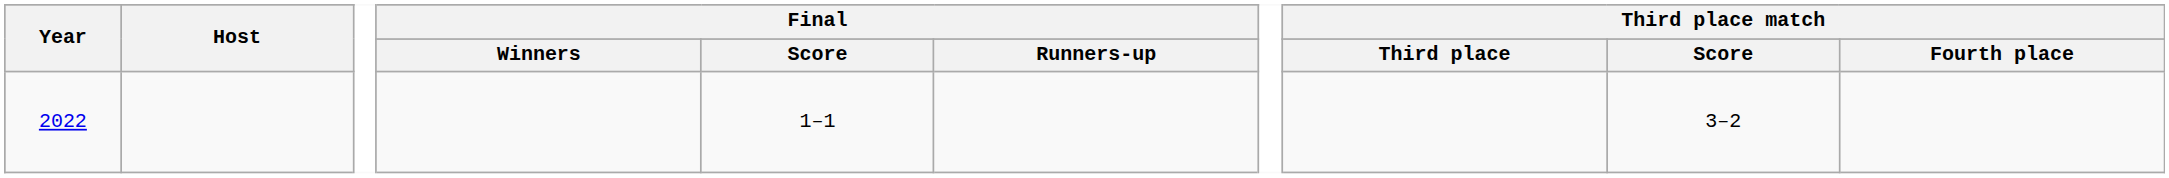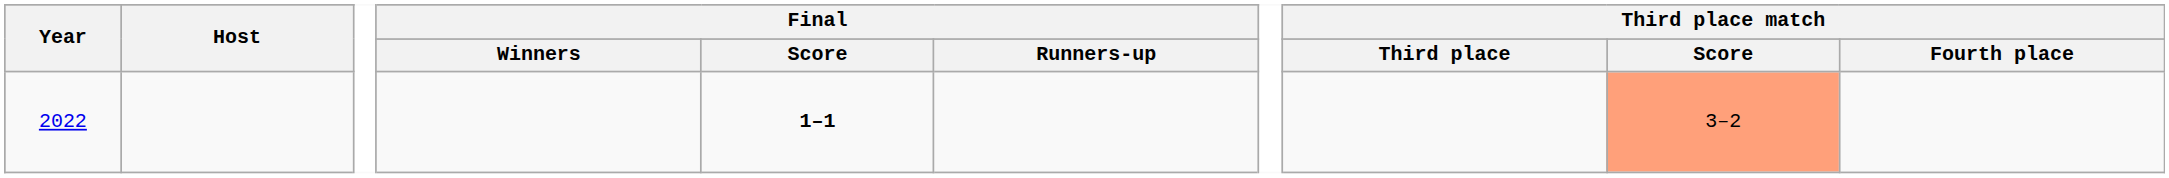(818, 122) normal -> (818, 122) bold
(1723, 122) no background -> (1723, 122) lightsalmon background
